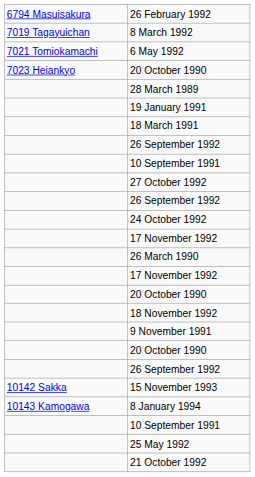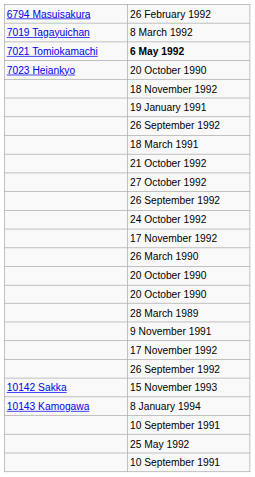(157, 51) normal -> (157, 51) bold
(164, 89) 28 March 1989 -> (174, 89) 18 November 1992
(164, 126) 18 March 1991 -> (175, 126) 26 September 1992
(175, 145) 26 September 1992 -> (164, 145) 18 March 1991
(175, 163) 10 September 1991 -> (168, 163) 21 October 1992
(174, 276) 17 November 1992 -> (168, 276) 20 October 1990
(174, 313) 18 November 1992 -> (164, 313) 28 March 1989
(168, 350) 20 October 1990 -> (174, 350) 17 November 1992
(168, 462) 21 October 1992 -> (175, 462) 10 September 1991
